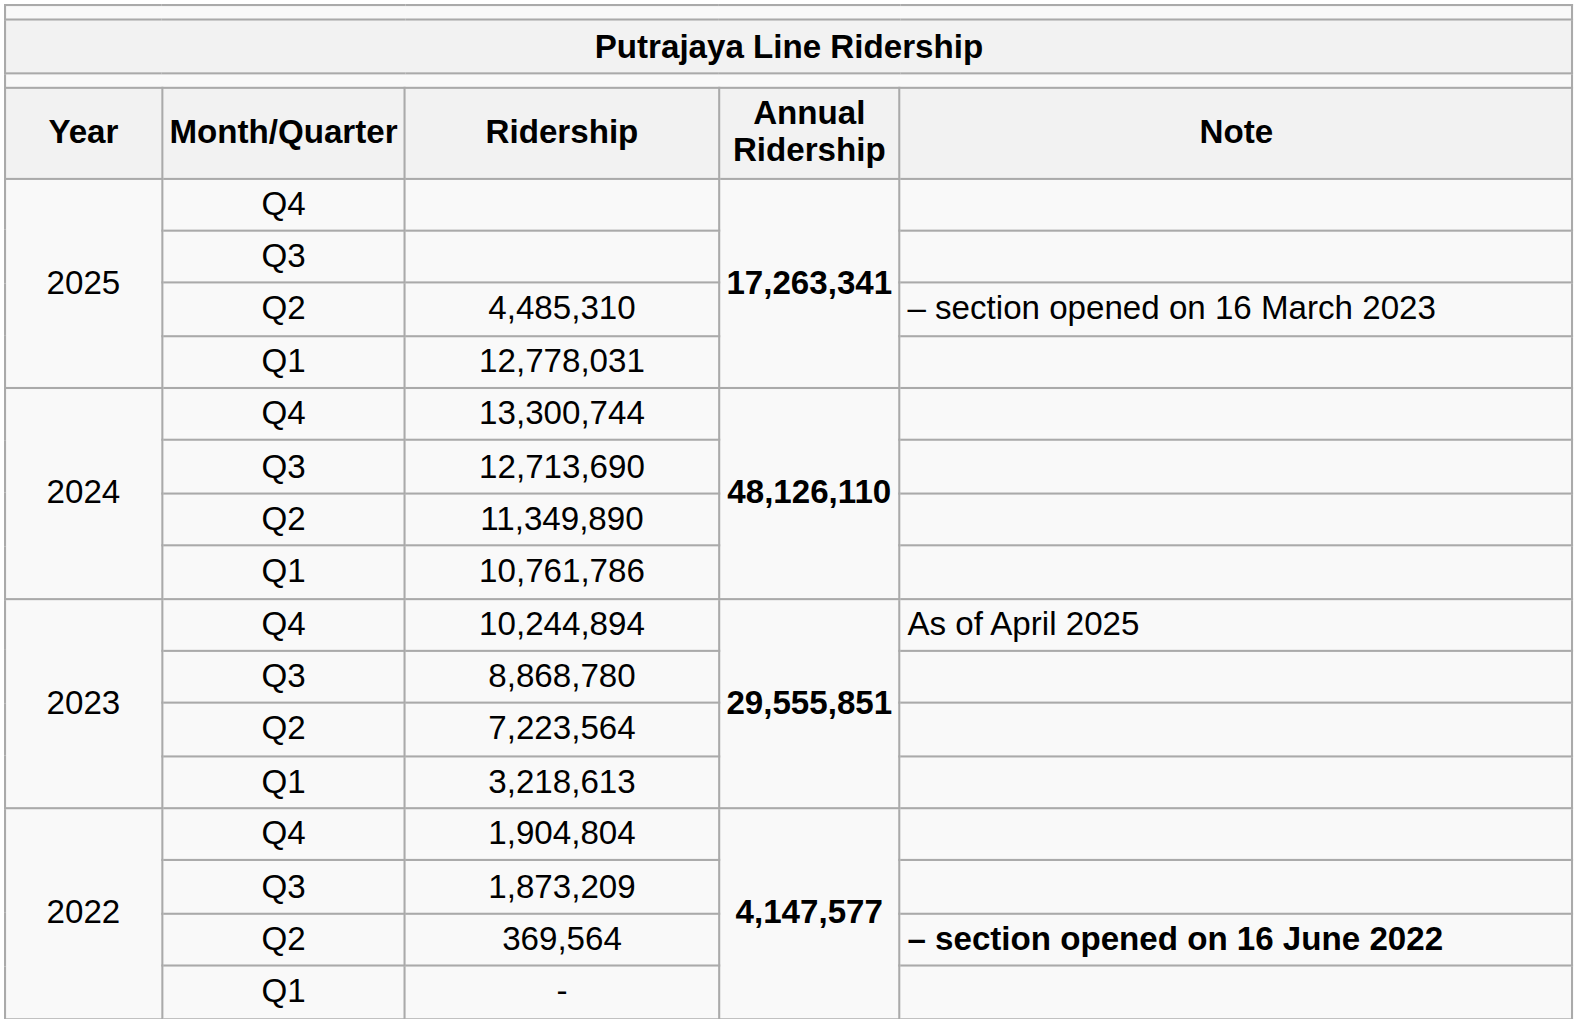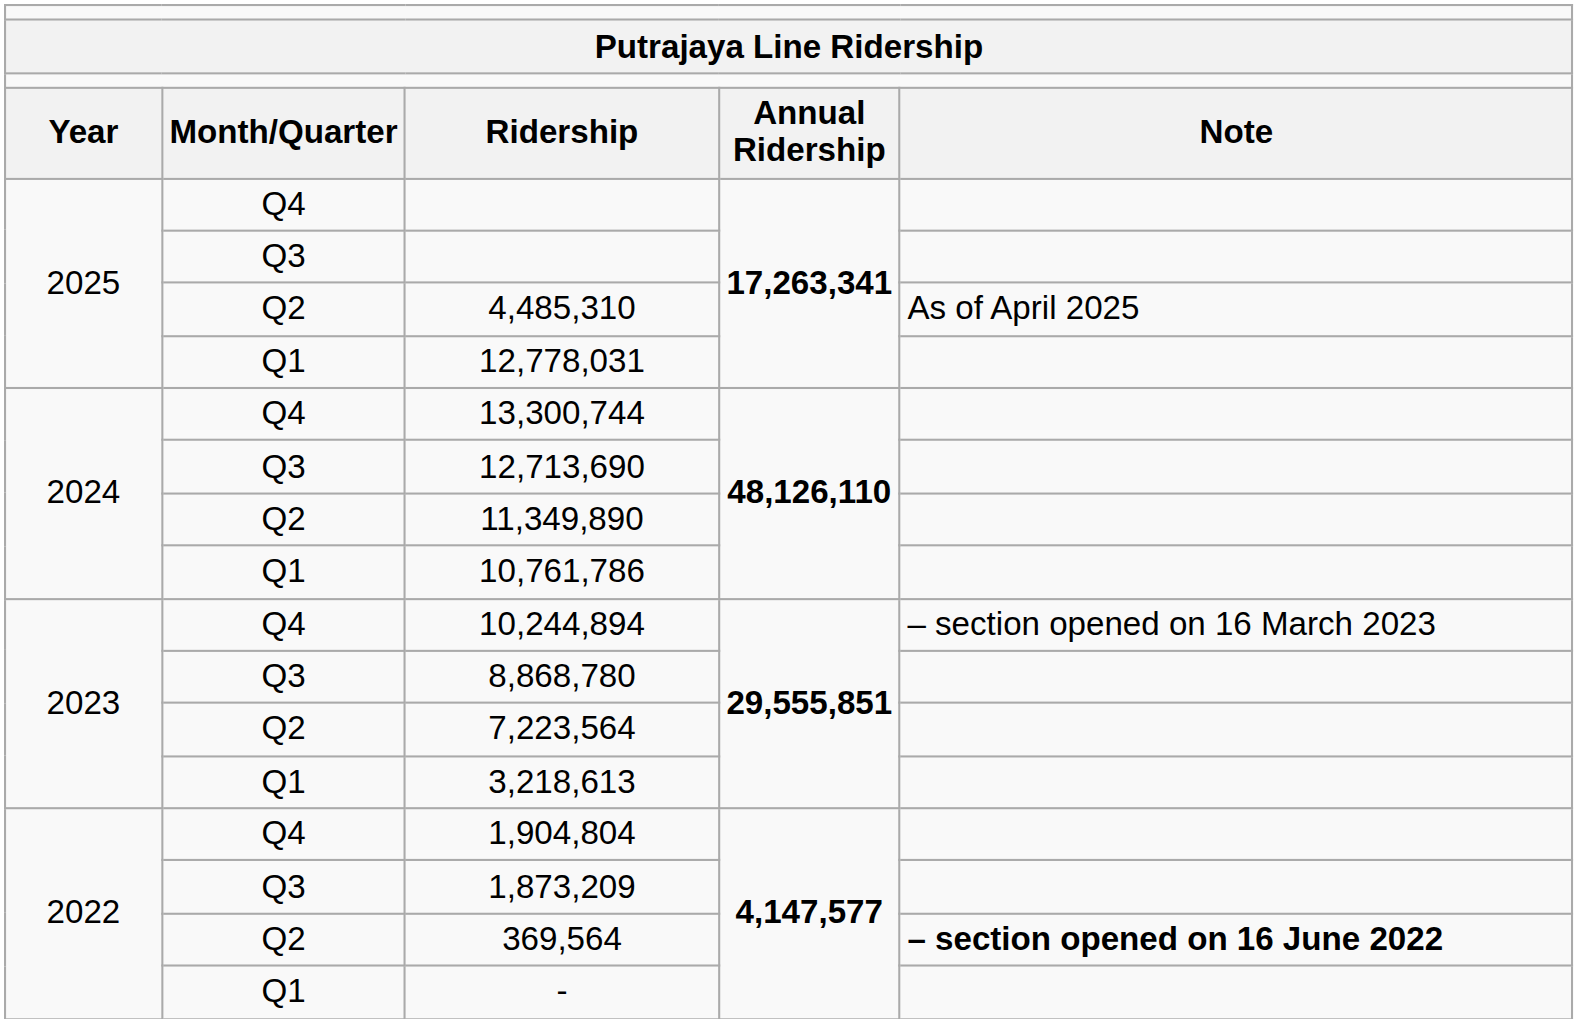(1172, 308) – section opened on 16 March 2023 -> (1023, 308) As of April 2025
(1023, 623) As of April 2025 -> (1172, 623) – section opened on 16 March 2023
